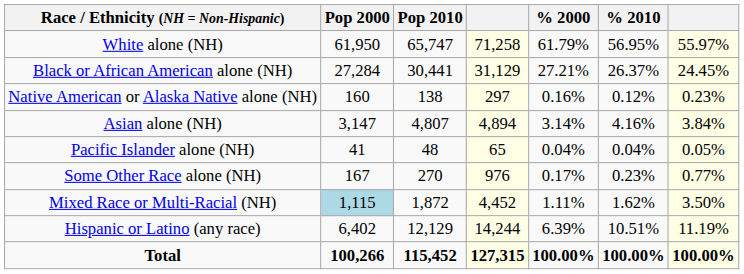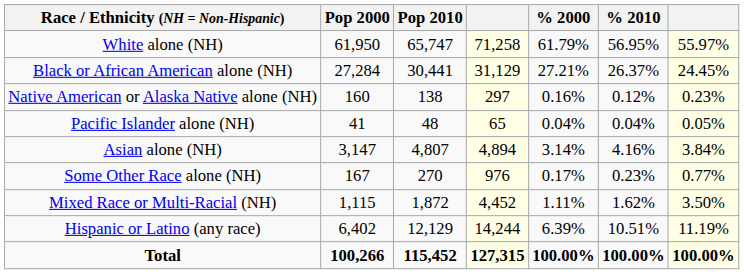rows swapped: (163, 123) <-> (163, 149)
(357, 202) lightblue background -> (357, 202) no background
